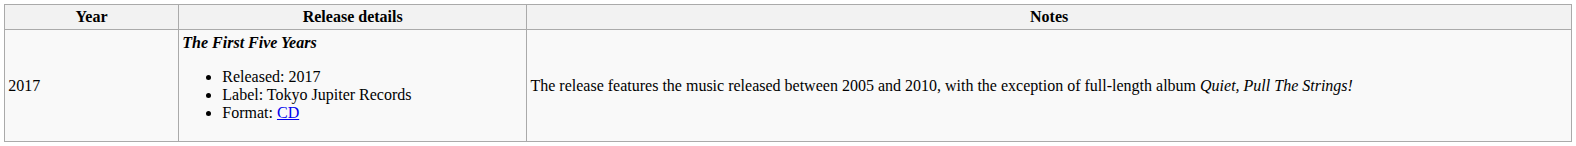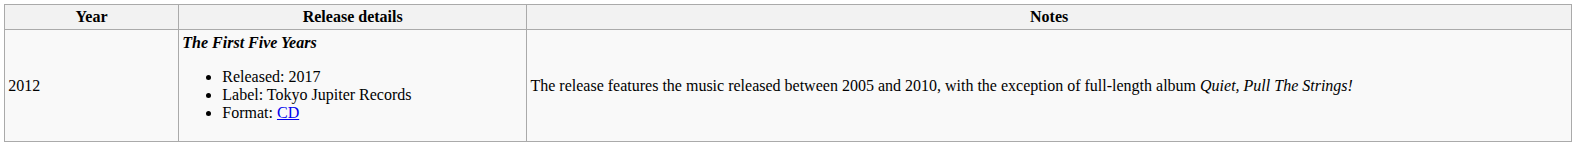(24, 85) 2017 -> (24, 85) 2012
